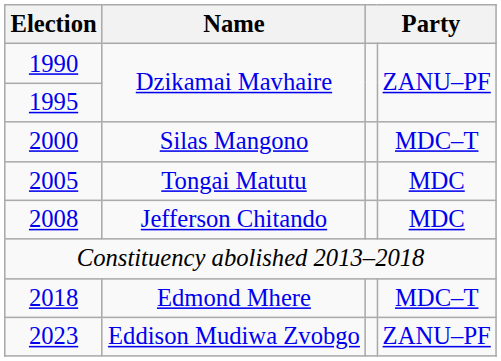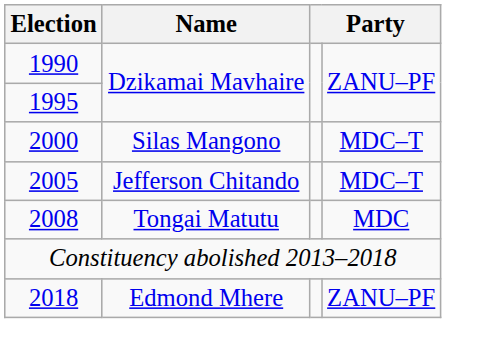(234, 180) Tongai Matutu -> (206, 180) Jefferson Chitando
(437, 180) MDC -> (381, 180) MDC–T
(234, 219) Jefferson Chitando -> (206, 219) Tongai Matutu
(437, 297) MDC–T -> (381, 297) ZANU–PF
- row: (54, 336)
